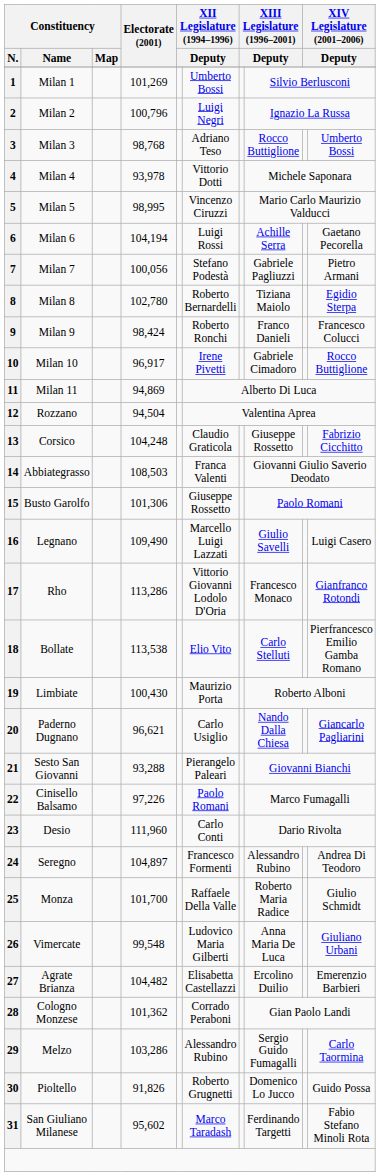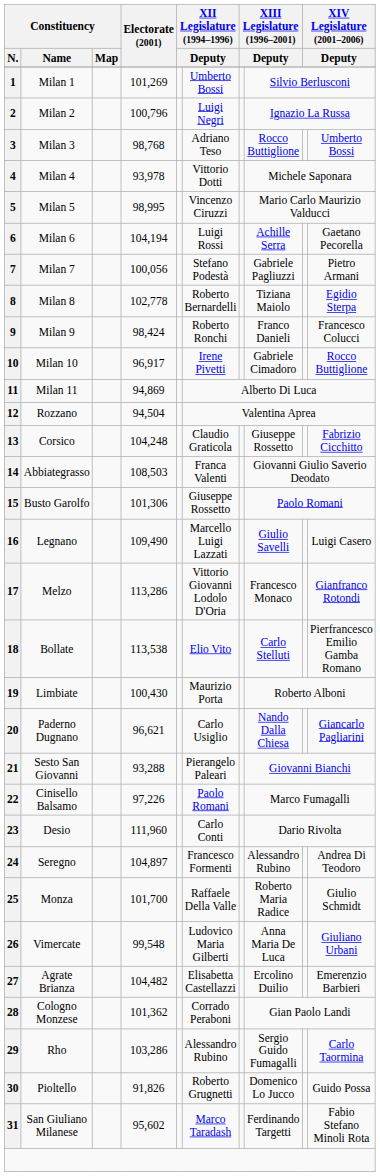(149, 301) 102,780 -> (149, 301) 102,778
(57, 591) Rho -> (57, 591) Melzo
(57, 1050) Melzo -> (57, 1050) Rho
